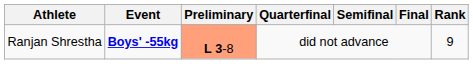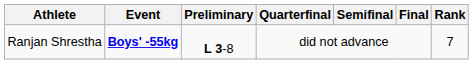(219, 49) lightsalmon background -> (219, 49) no background
(450, 42) 9 -> (450, 42) 7
